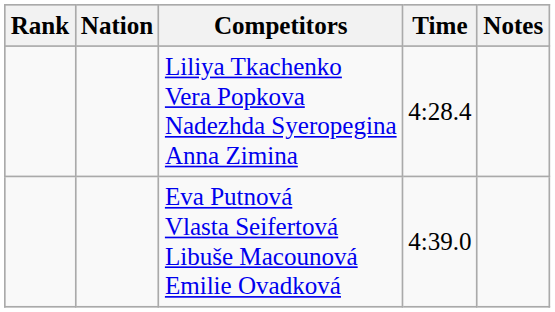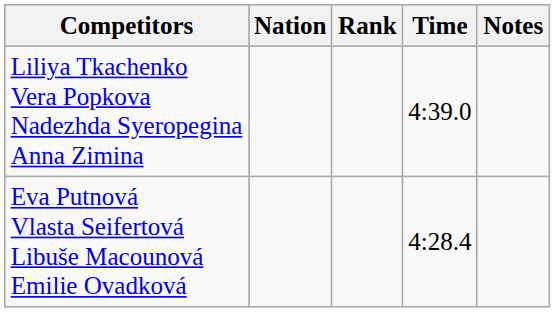columns swapped: (40, 25) <-> (281, 25)
(440, 111) 4:28.4 -> (440, 111) 4:39.0
(440, 241) 4:39.0 -> (440, 241) 4:28.4
